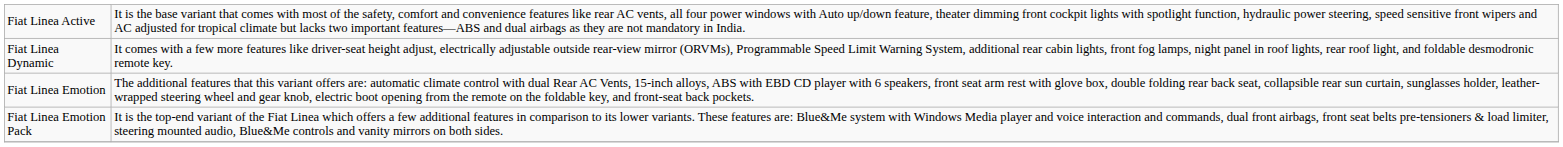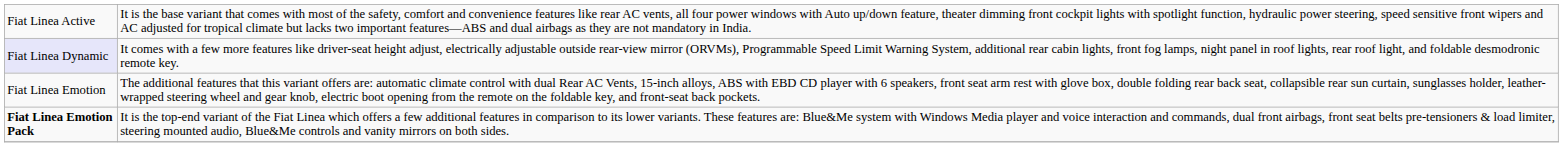(33, 55) no background -> (58, 55) lavender background
(56, 124) normal -> (60, 124) bold
